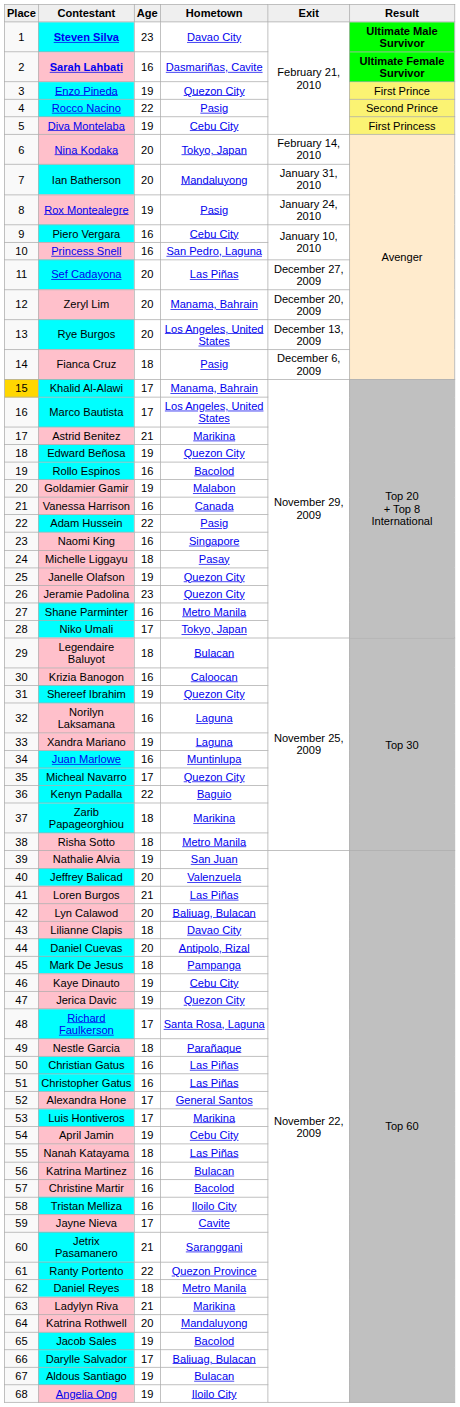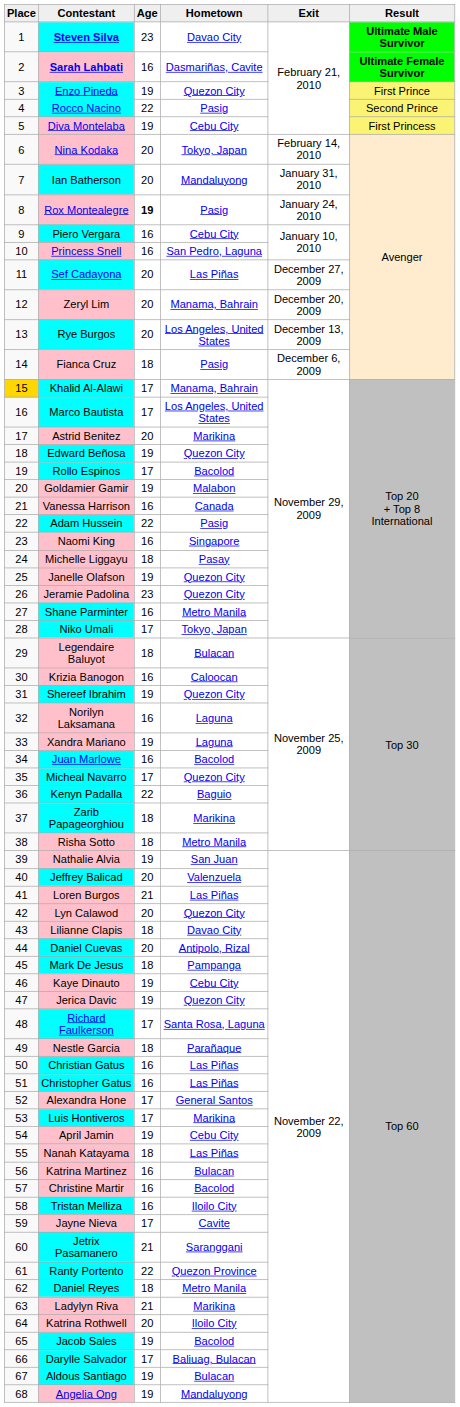(147, 210) normal -> (147, 210) bold
(147, 436) 21 -> (147, 436) 20
(147, 471) 16 -> (147, 471) 17
(214, 759) Muntinlupa -> (214, 759) Bacolod
(214, 912) Baliuag, Bulacan -> (214, 912) Quezon City
(214, 1324) Mandaluyong -> (214, 1324) Iloilo City
(214, 1394) Iloilo City -> (214, 1394) Mandaluyong
